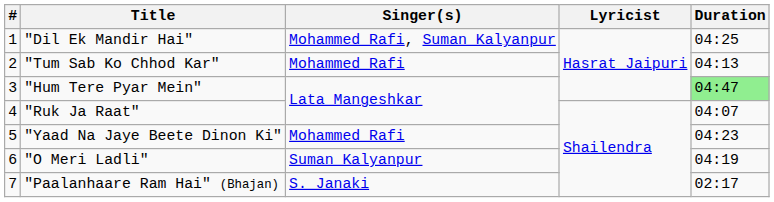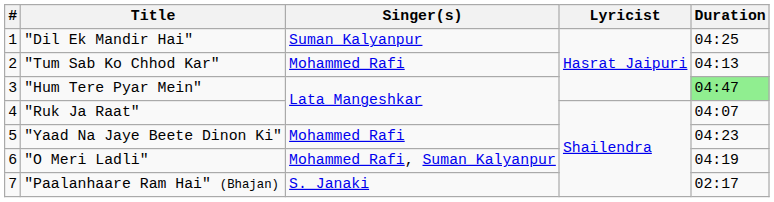(422, 41) Mohammed Rafi, Suman Kalyanpur -> (356, 41) Suman Kalyanpur
(356, 160) Suman Kalyanpur -> (422, 160) Mohammed Rafi, Suman Kalyanpur
